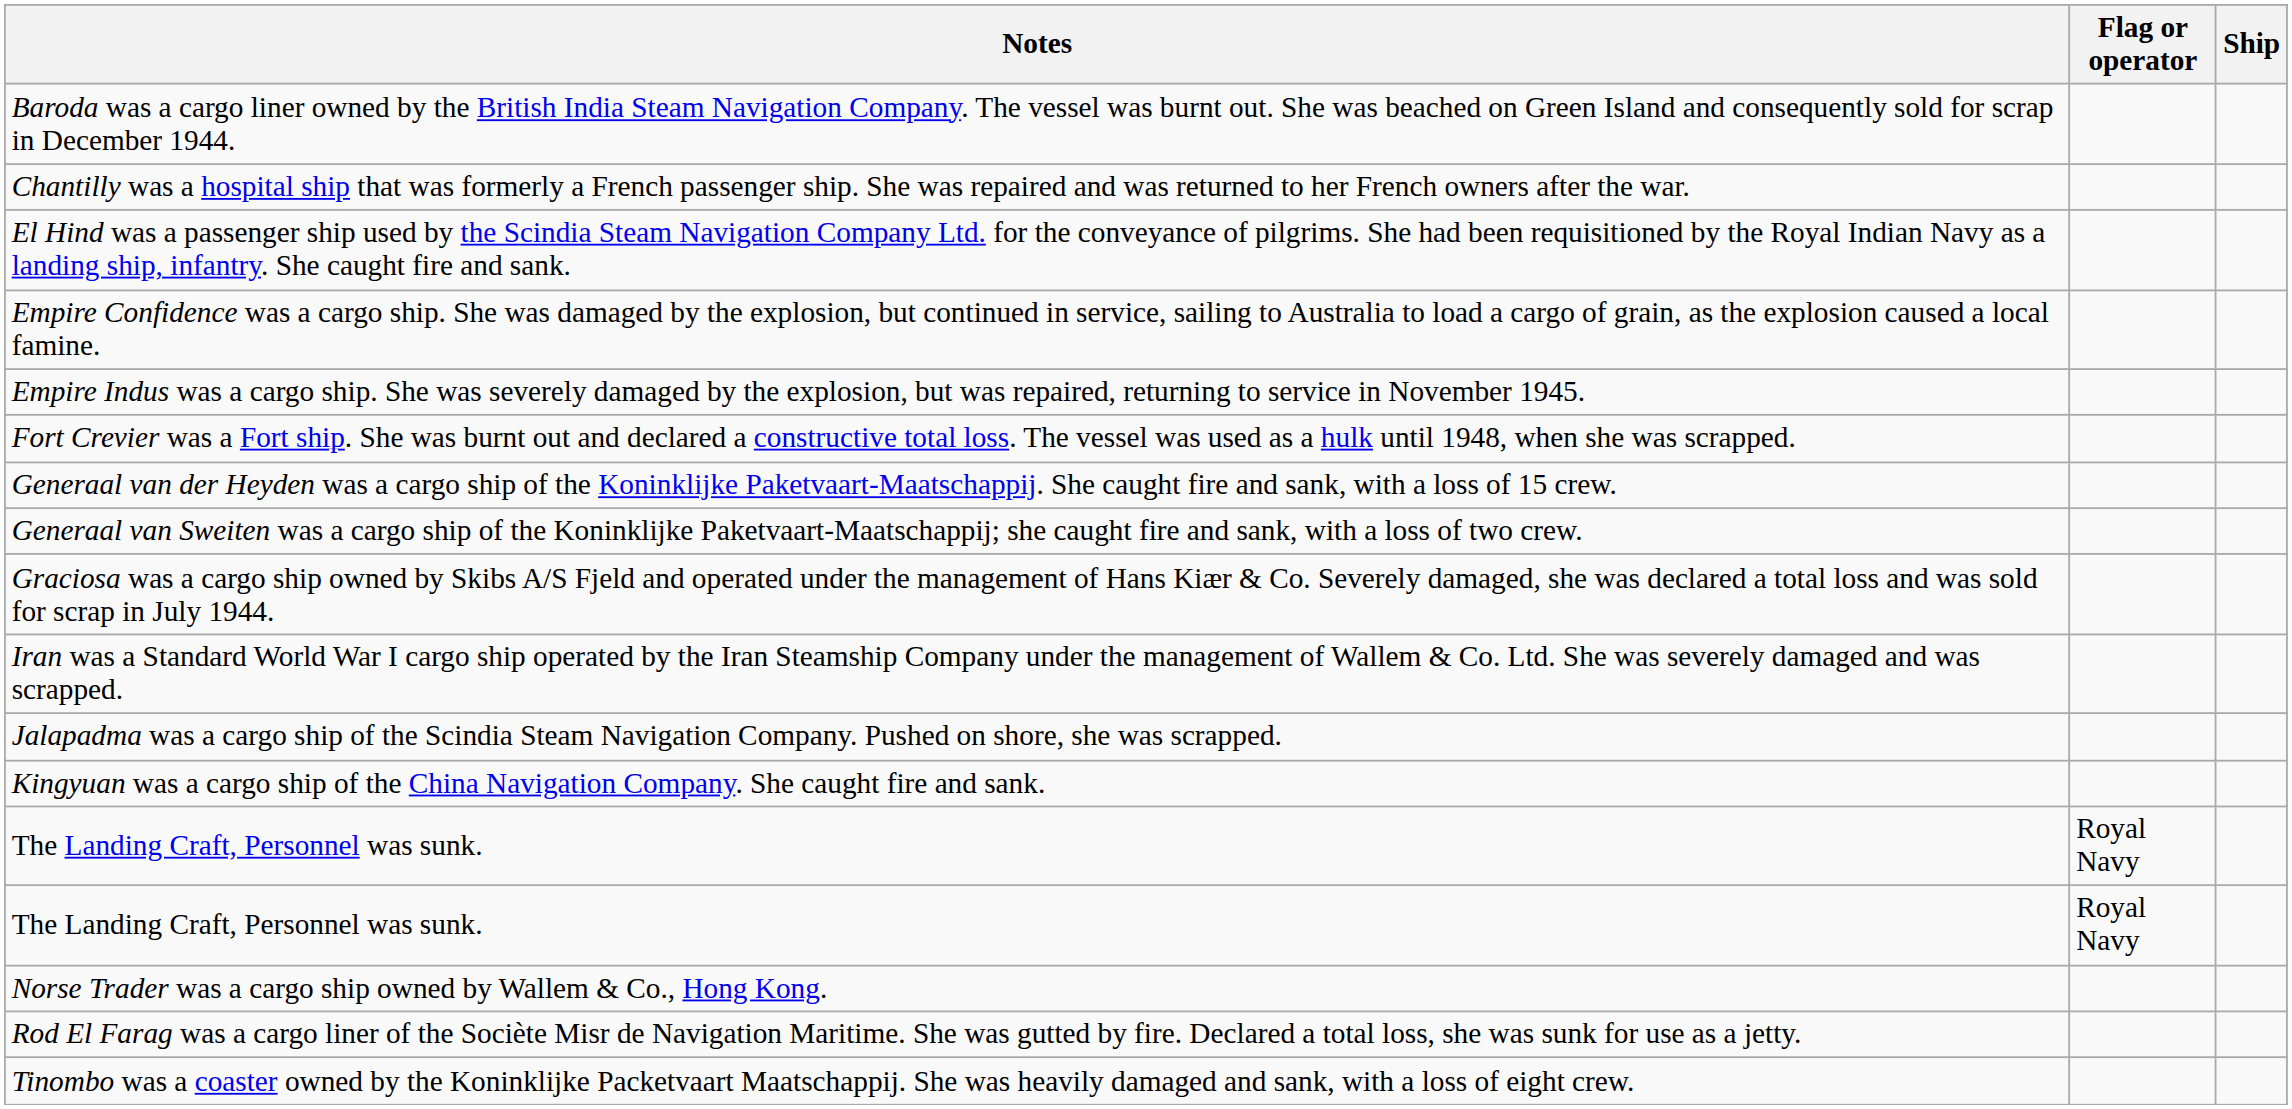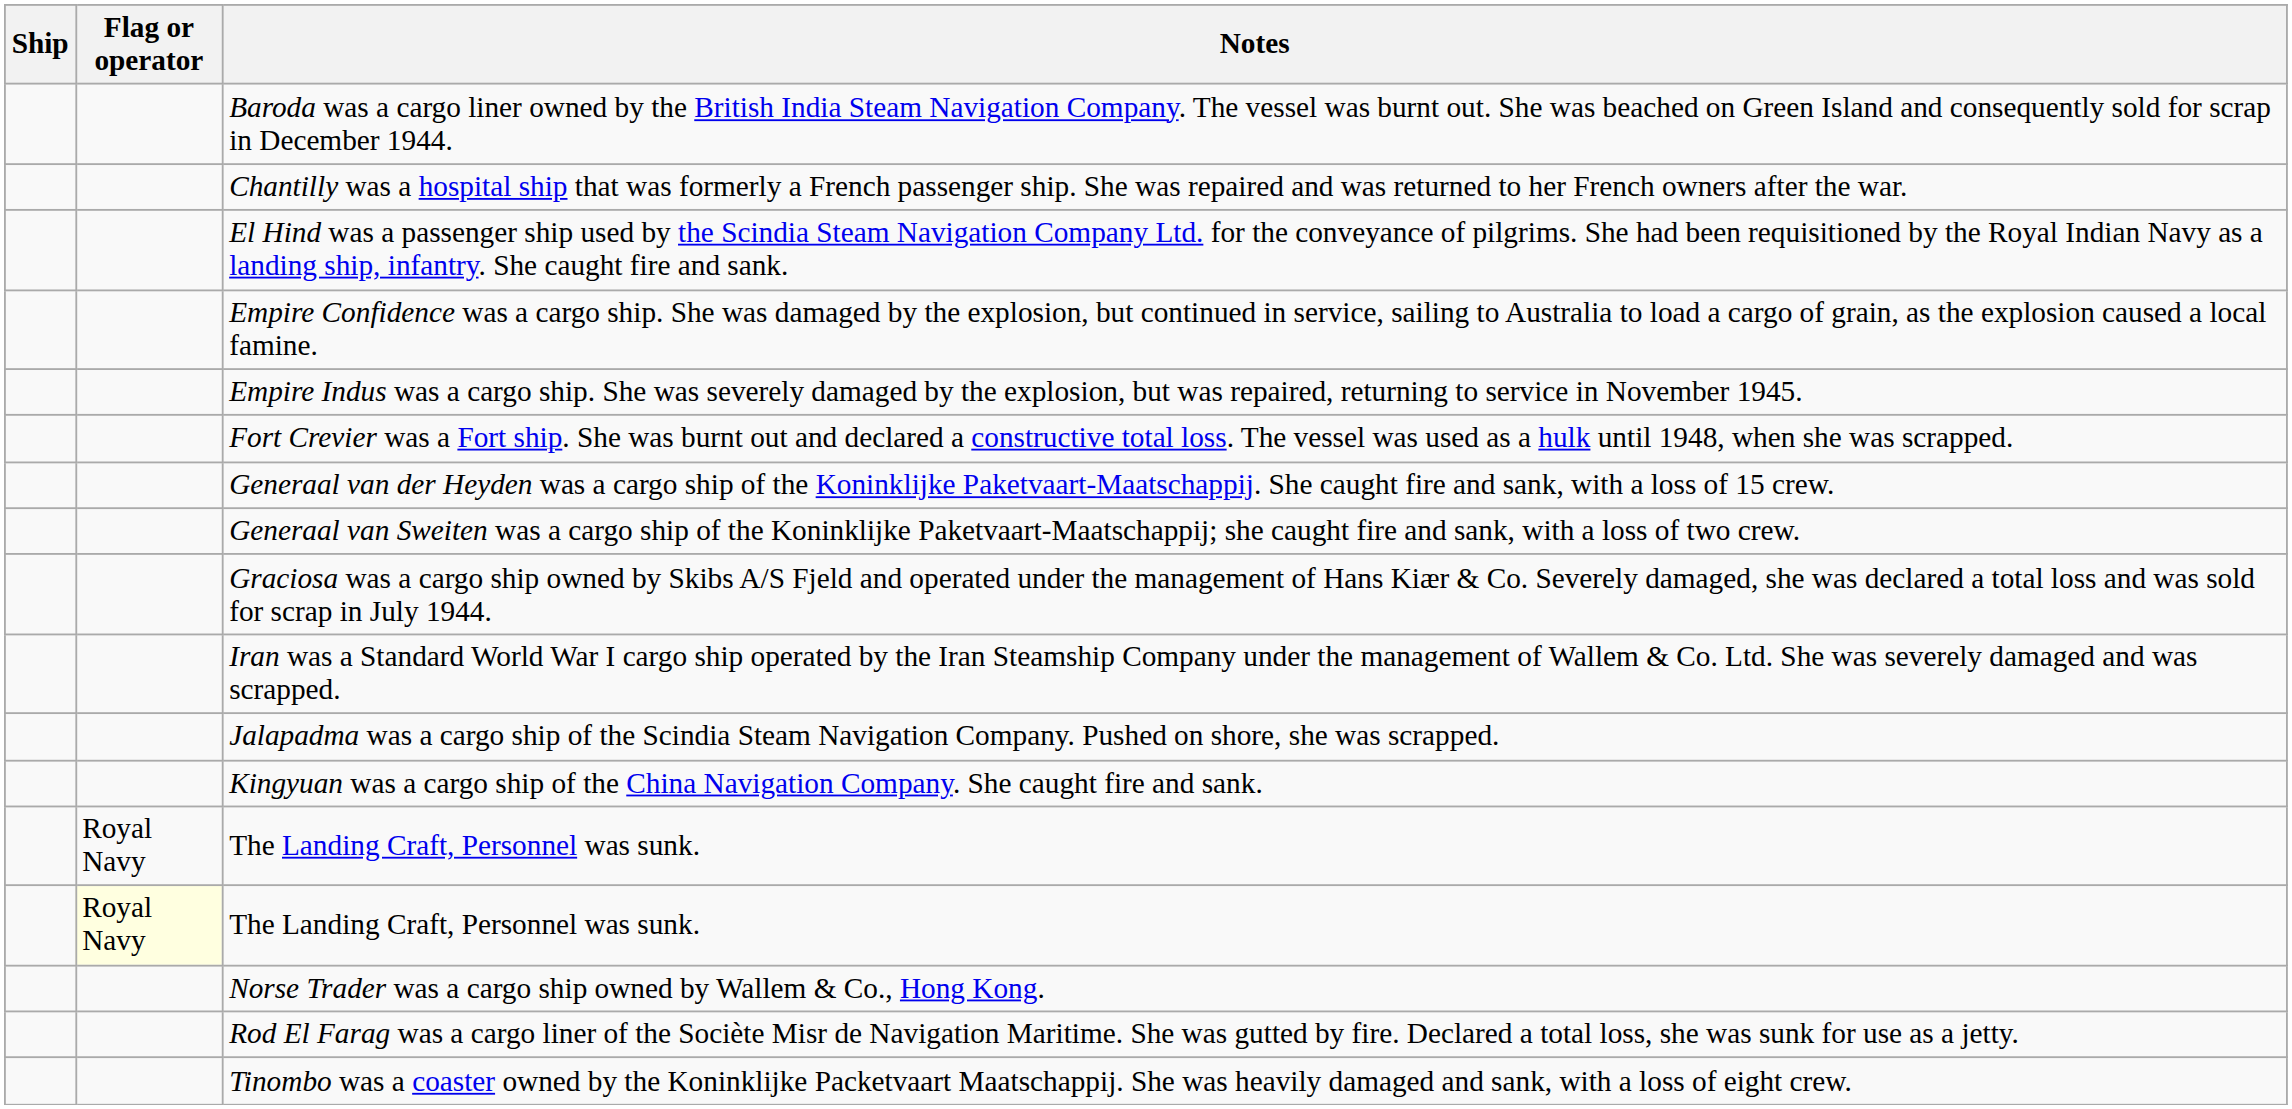columns swapped: (2252, 44) <-> (1037, 44)
(2111, 924) no background -> (117, 924) lightyellow background
